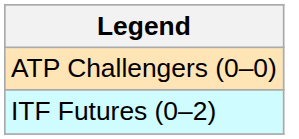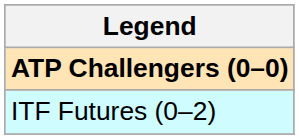(144, 68) normal -> (150, 68) bold
